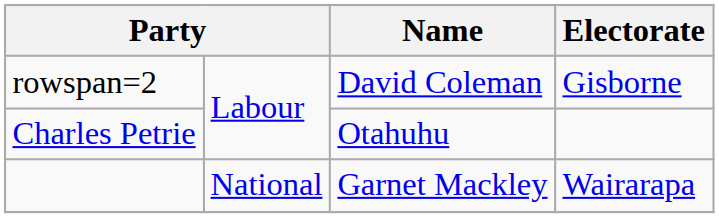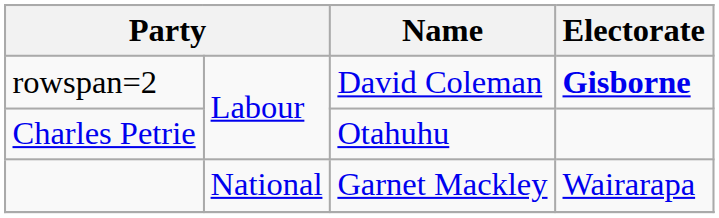(622, 81) normal -> (627, 81) bold
